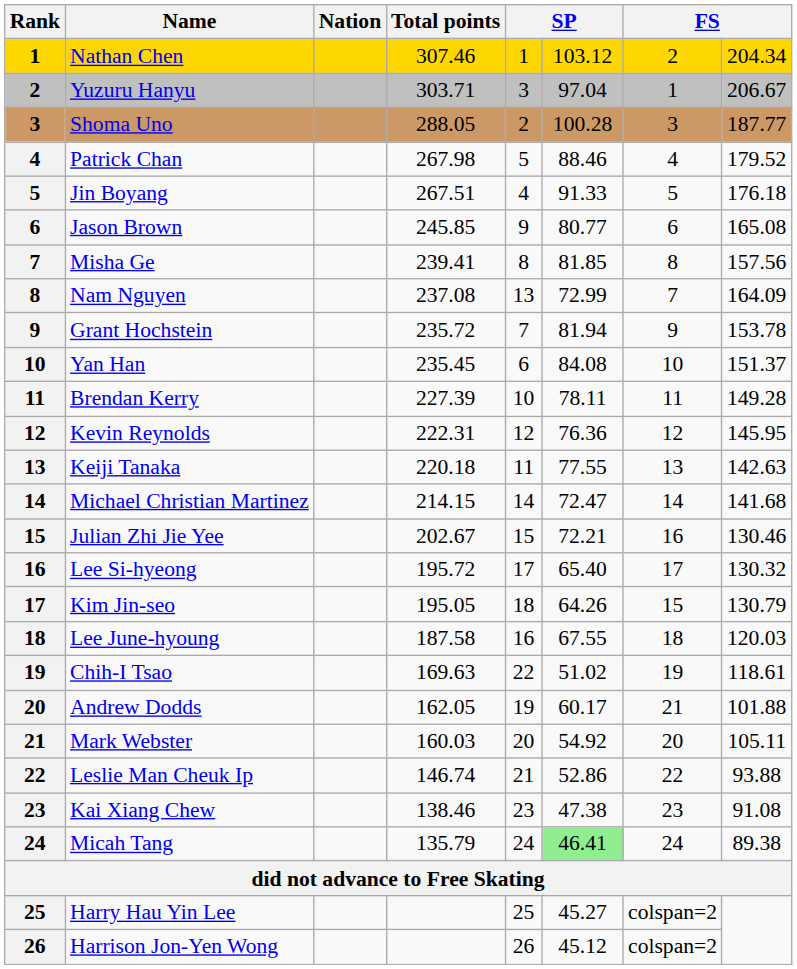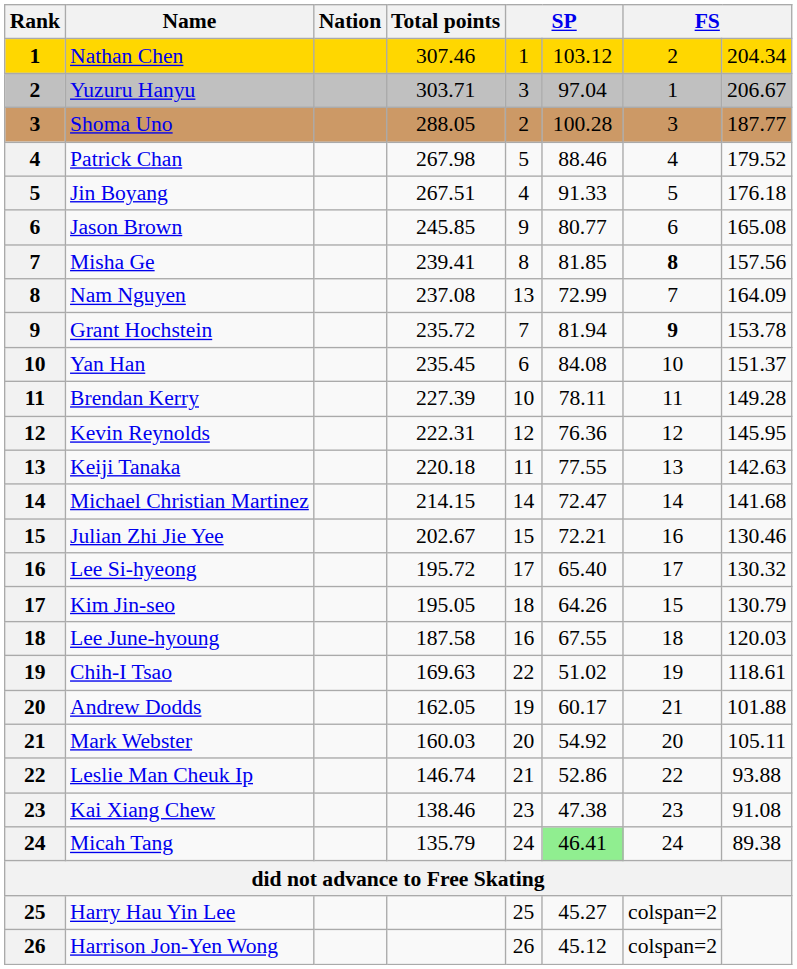(673, 261) normal -> (673, 261) bold
(673, 329) normal -> (673, 329) bold
